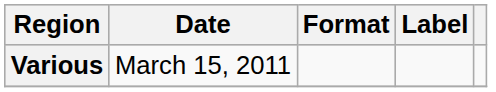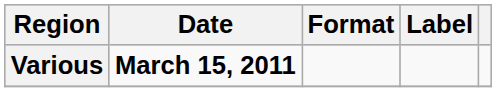(203, 65) normal -> (205, 65) bold
